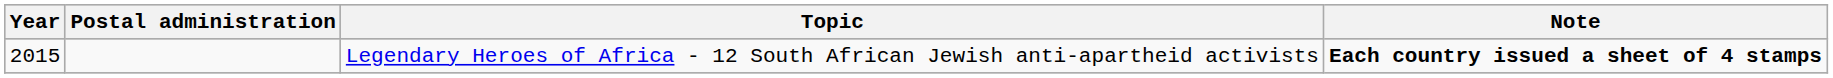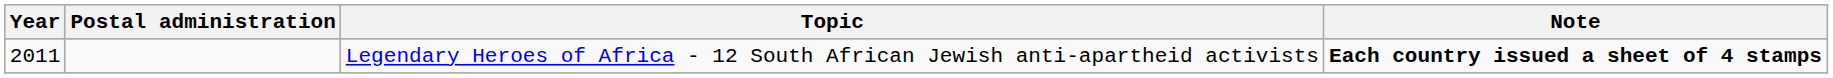(35, 56) 2015 -> (35, 56) 2011
